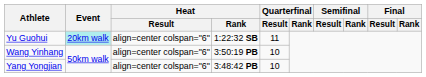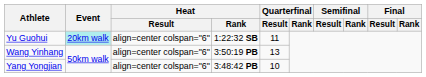(275, 52) 10 -> (275, 52) 13
